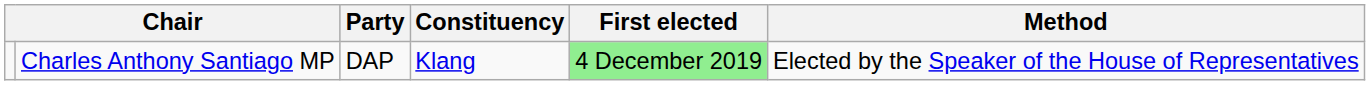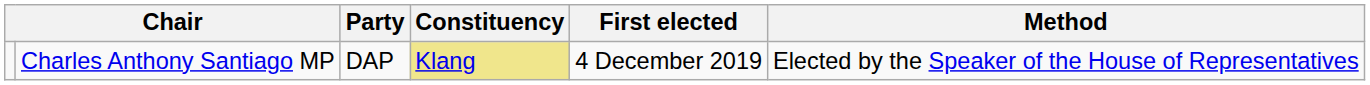(445, 60) no background -> (445, 60) khaki background
(669, 60) lightgreen background -> (669, 60) no background
